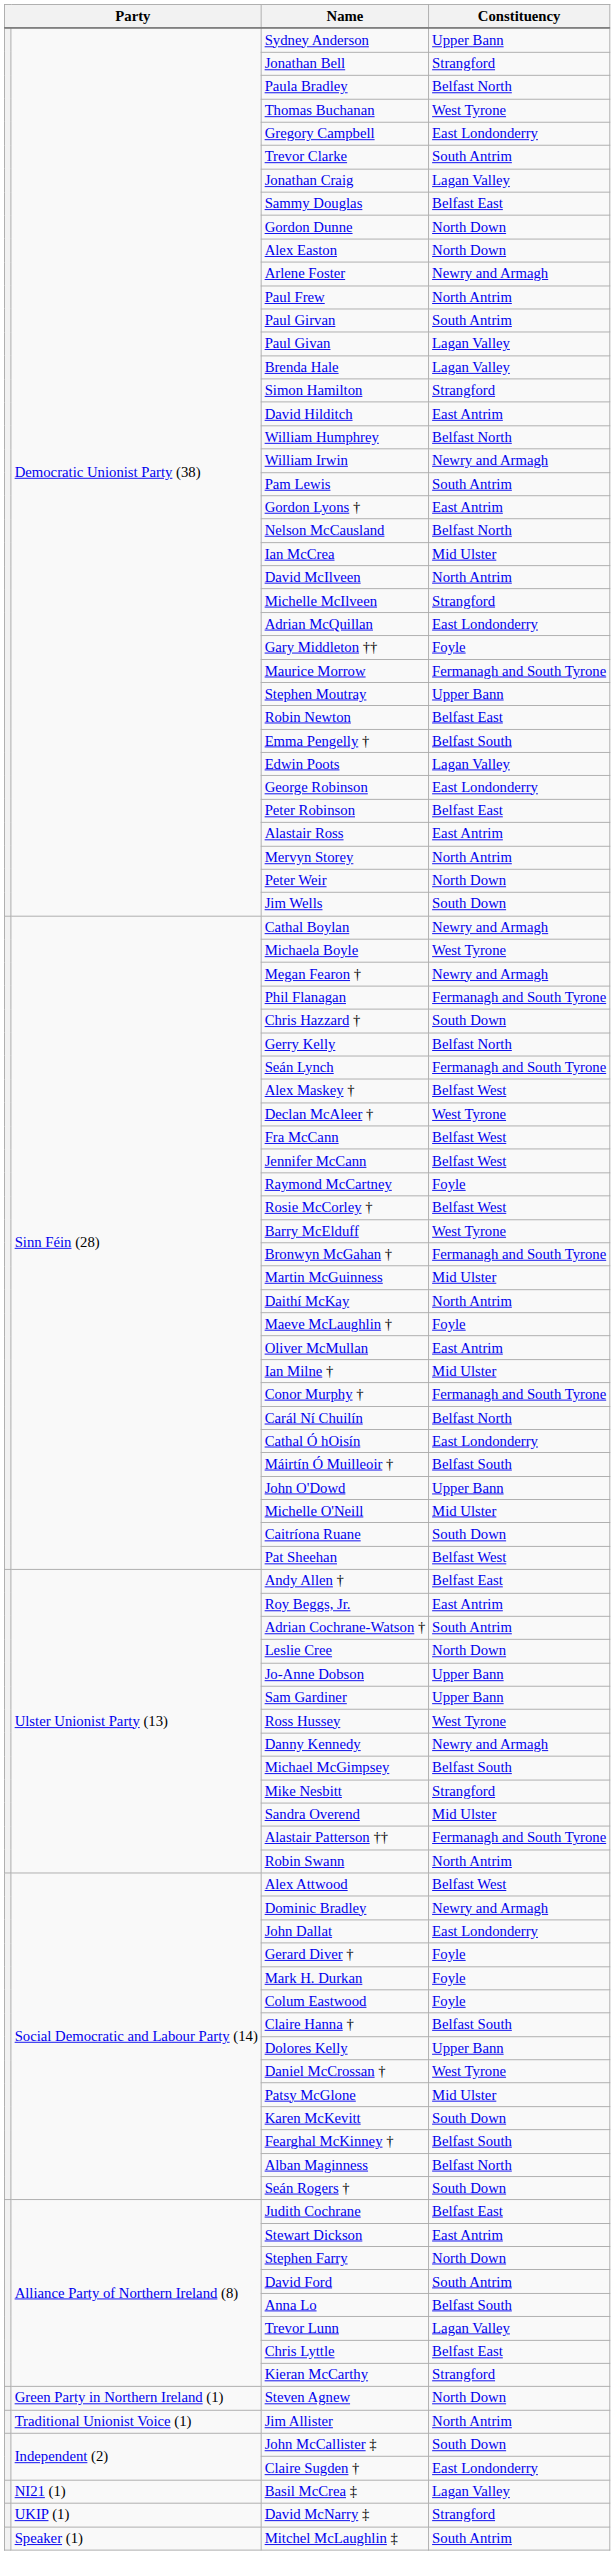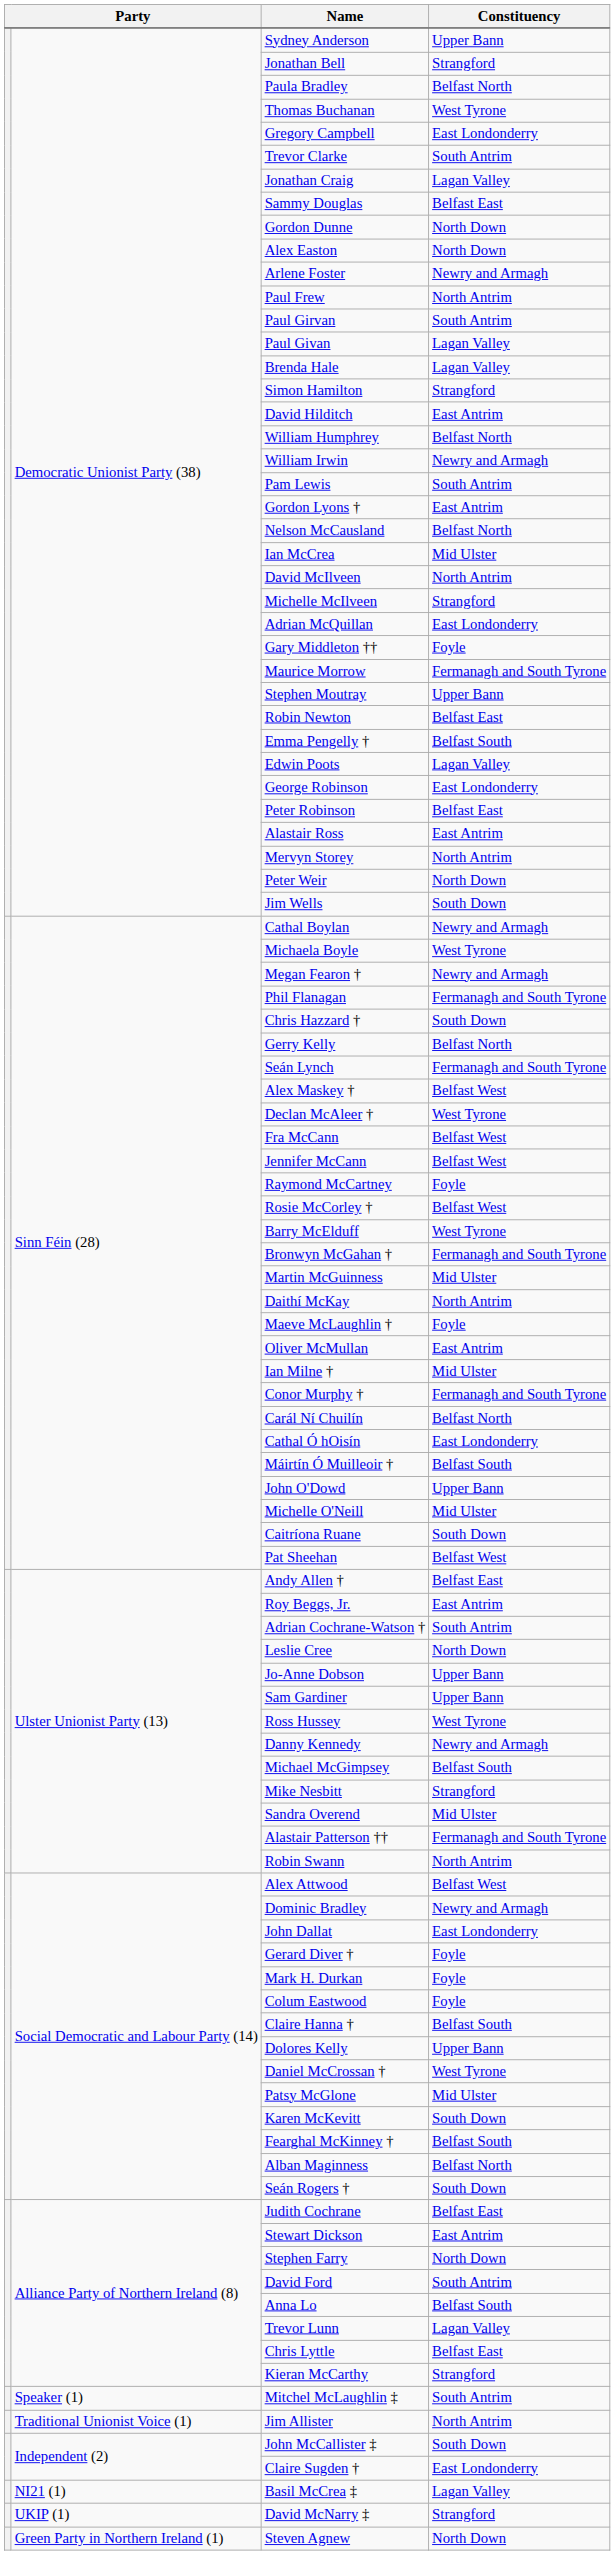rows swapped: (307, 2398) <-> (331, 2538)
